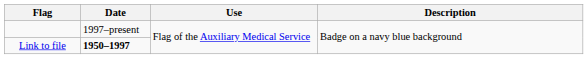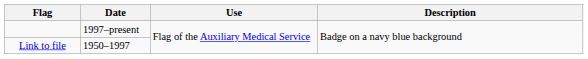(106, 45) bold -> (106, 45) normal
